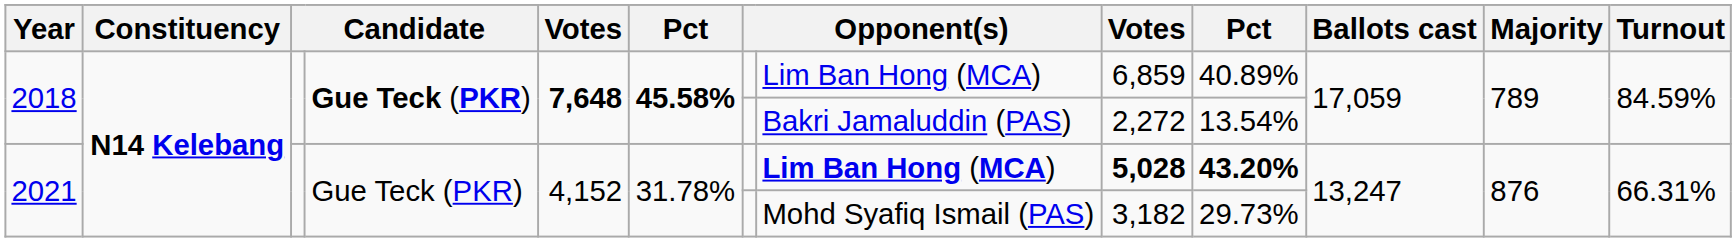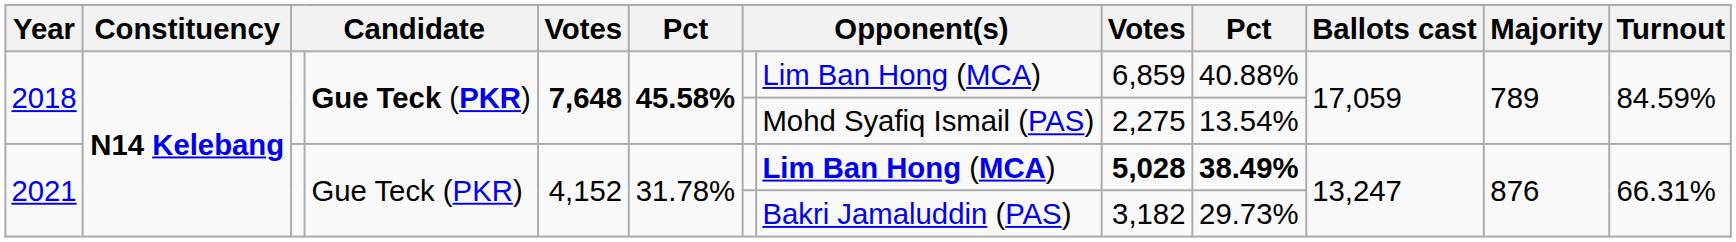(1249, 75) 40.89% -> (1249, 75) 40.88%
(917, 121) Bakri Jamaluddin (PAS) -> (928, 121) Mohd Syafiq Ismail (PAS)
(1149, 121) 2,272 -> (1149, 121) 2,275
(1249, 168) 43.20% -> (1249, 168) 38.49%
(928, 214) Mohd Syafiq Ismail (PAS) -> (917, 214) Bakri Jamaluddin (PAS)
